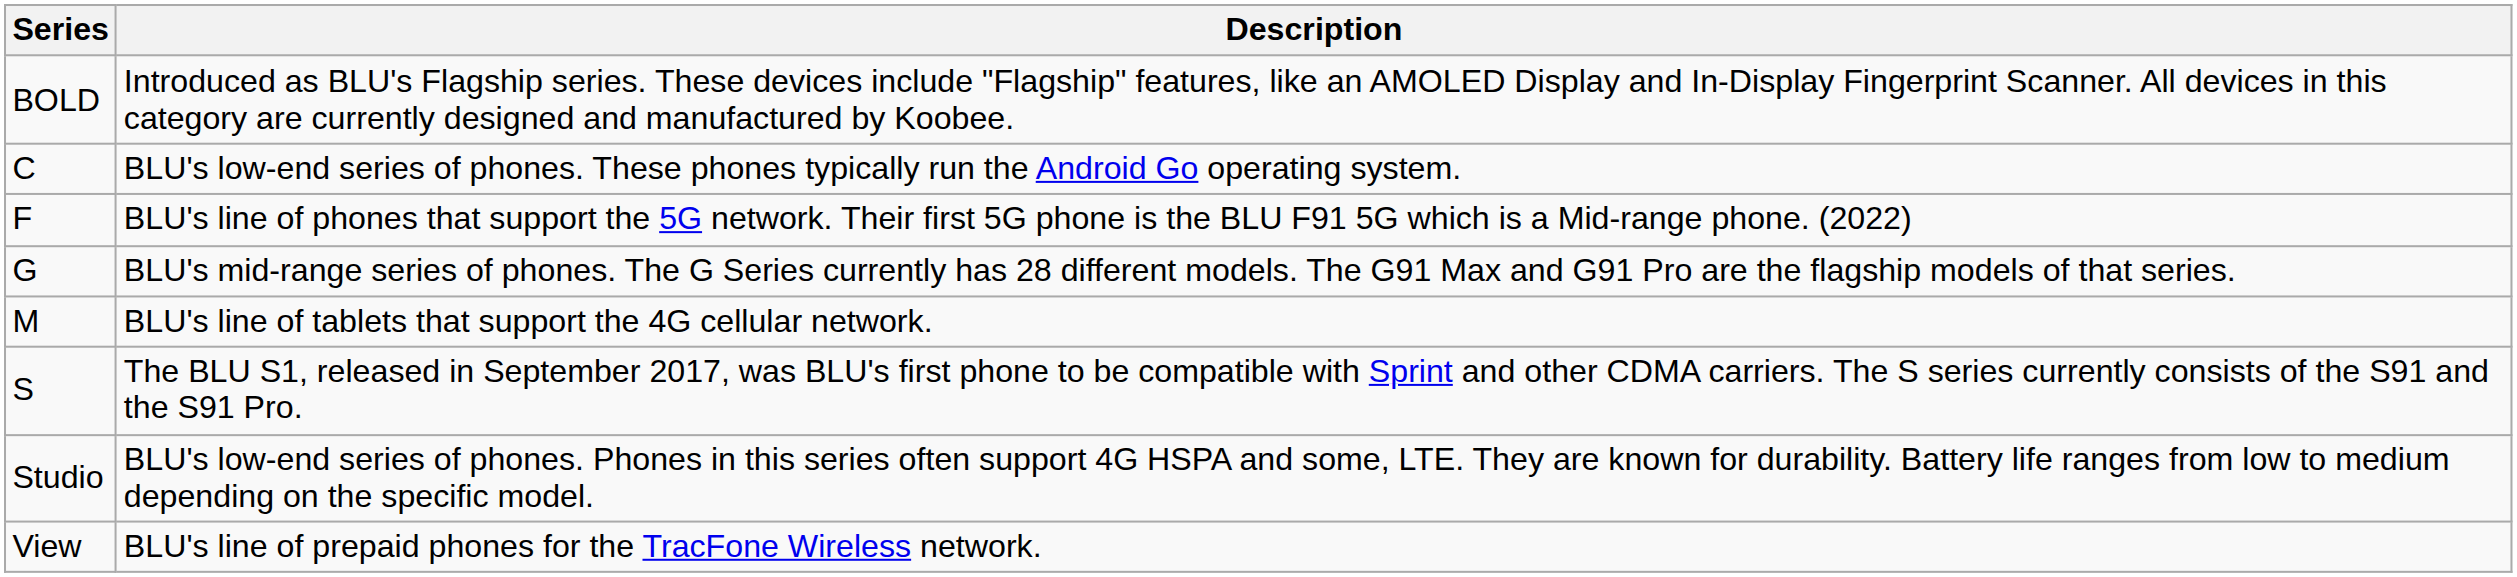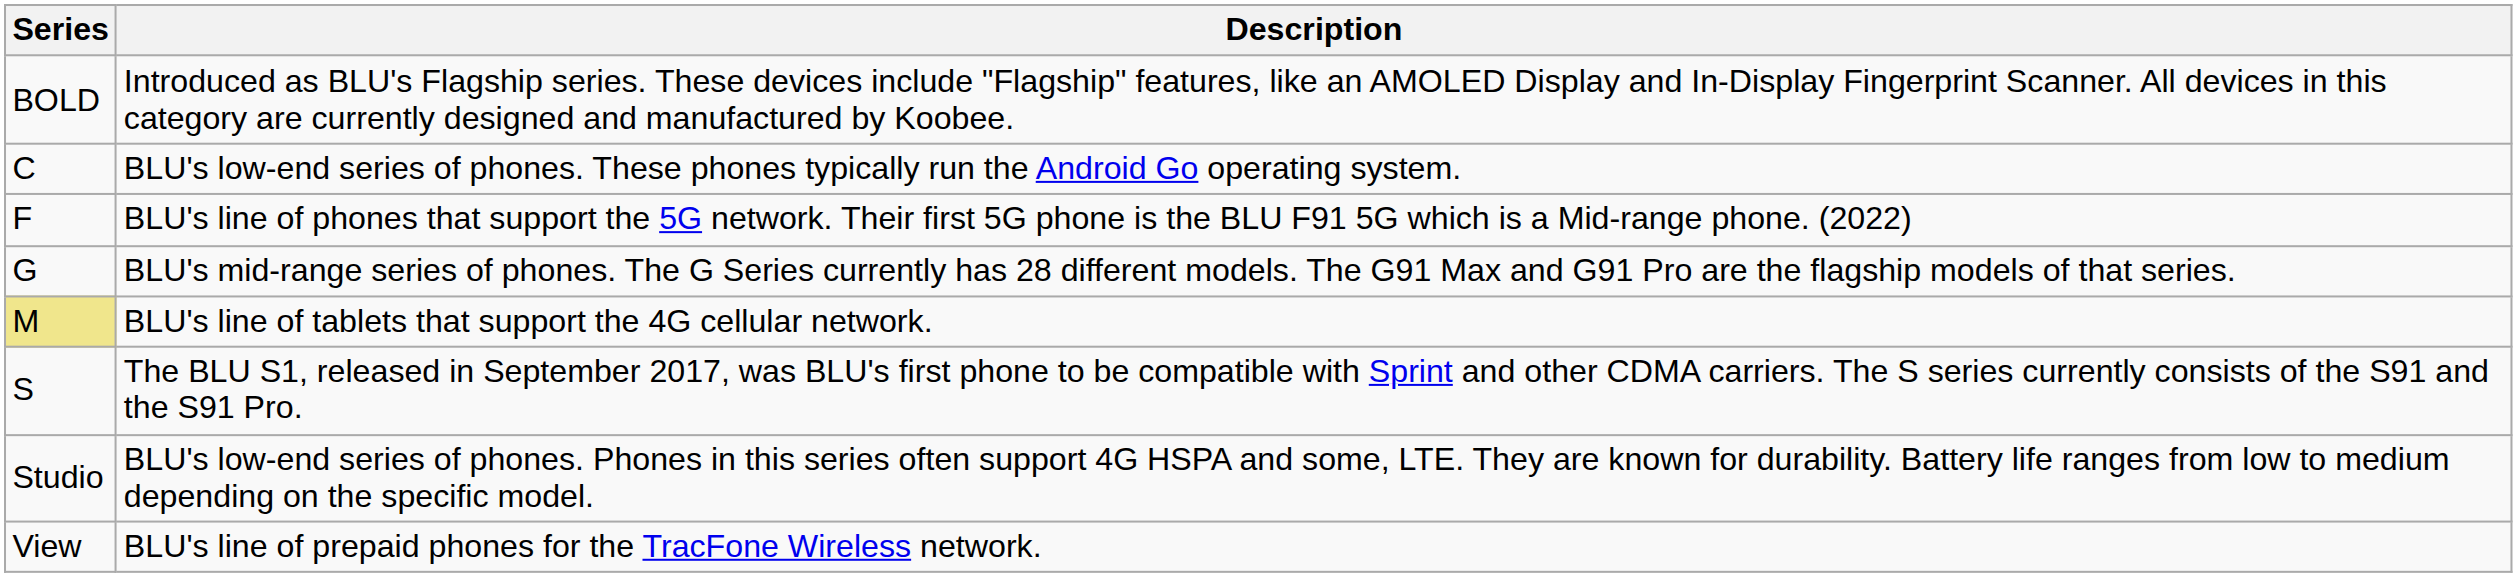(26, 321) no background -> (26, 321) khaki background
